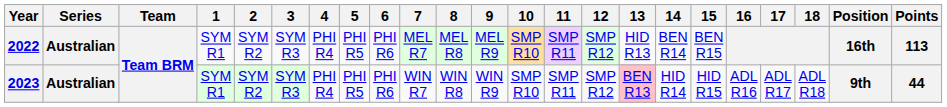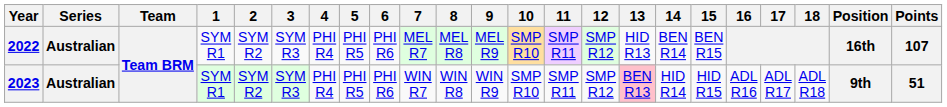(917, 45) 113 -> (917, 45) 107
(917, 83) 44 -> (917, 83) 51
